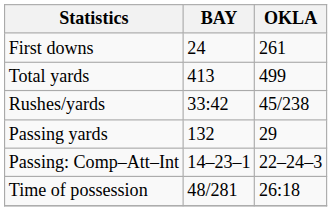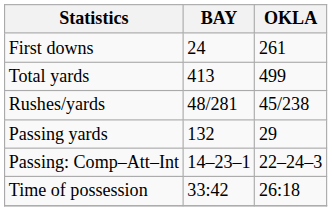(208, 104) 33:42 -> (212, 104) 48/281
(212, 190) 48/281 -> (208, 190) 33:42
